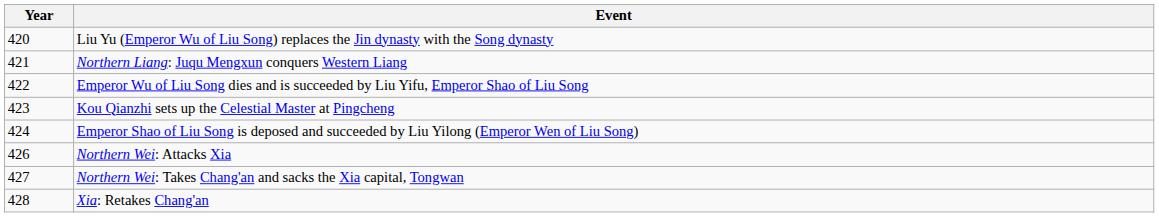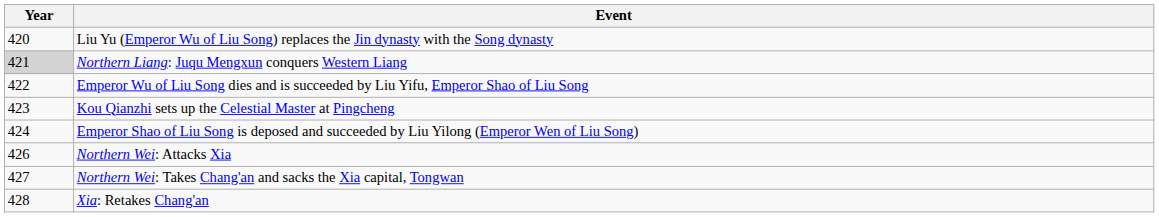(19, 62) no background -> (19, 62) lightgrey background
